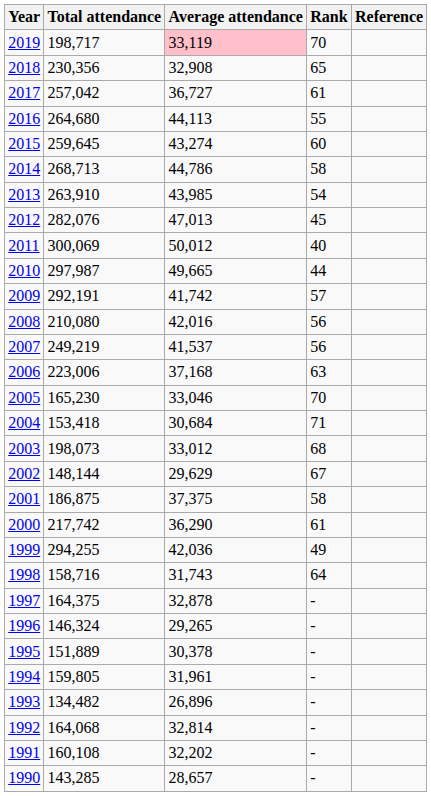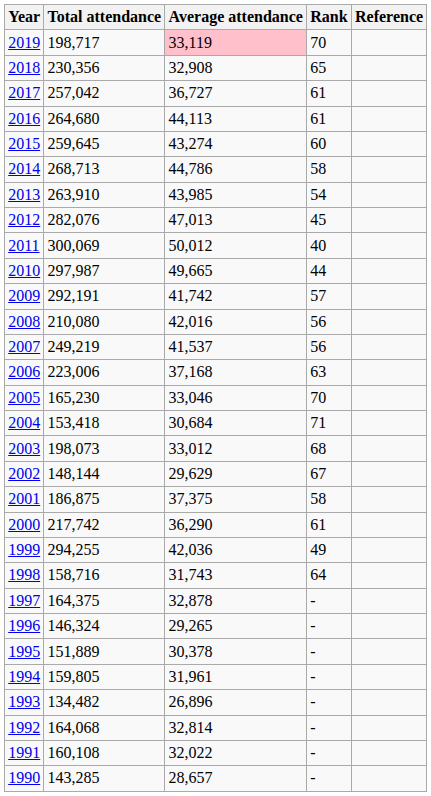(318, 118) 55 -> (318, 118) 61
(191, 753) 32,202 -> (191, 753) 32,022
